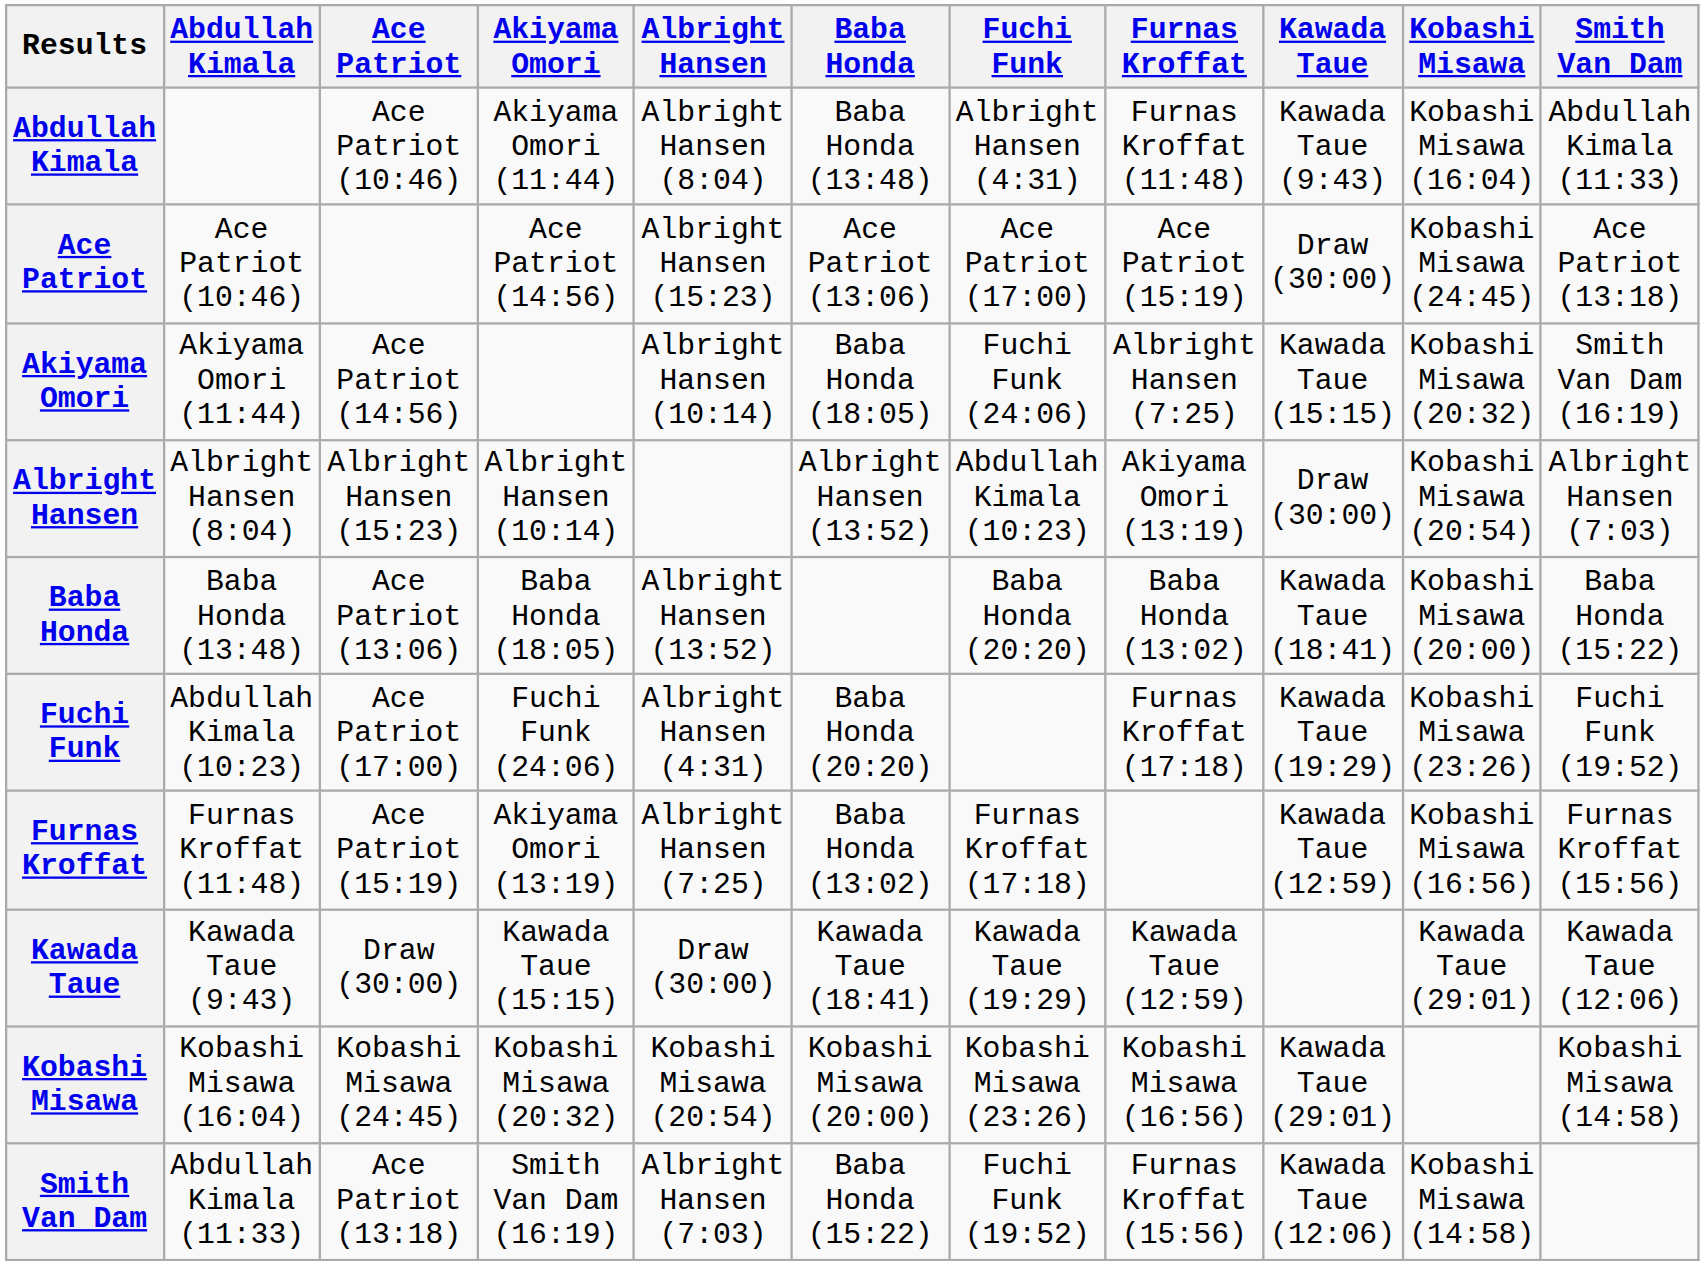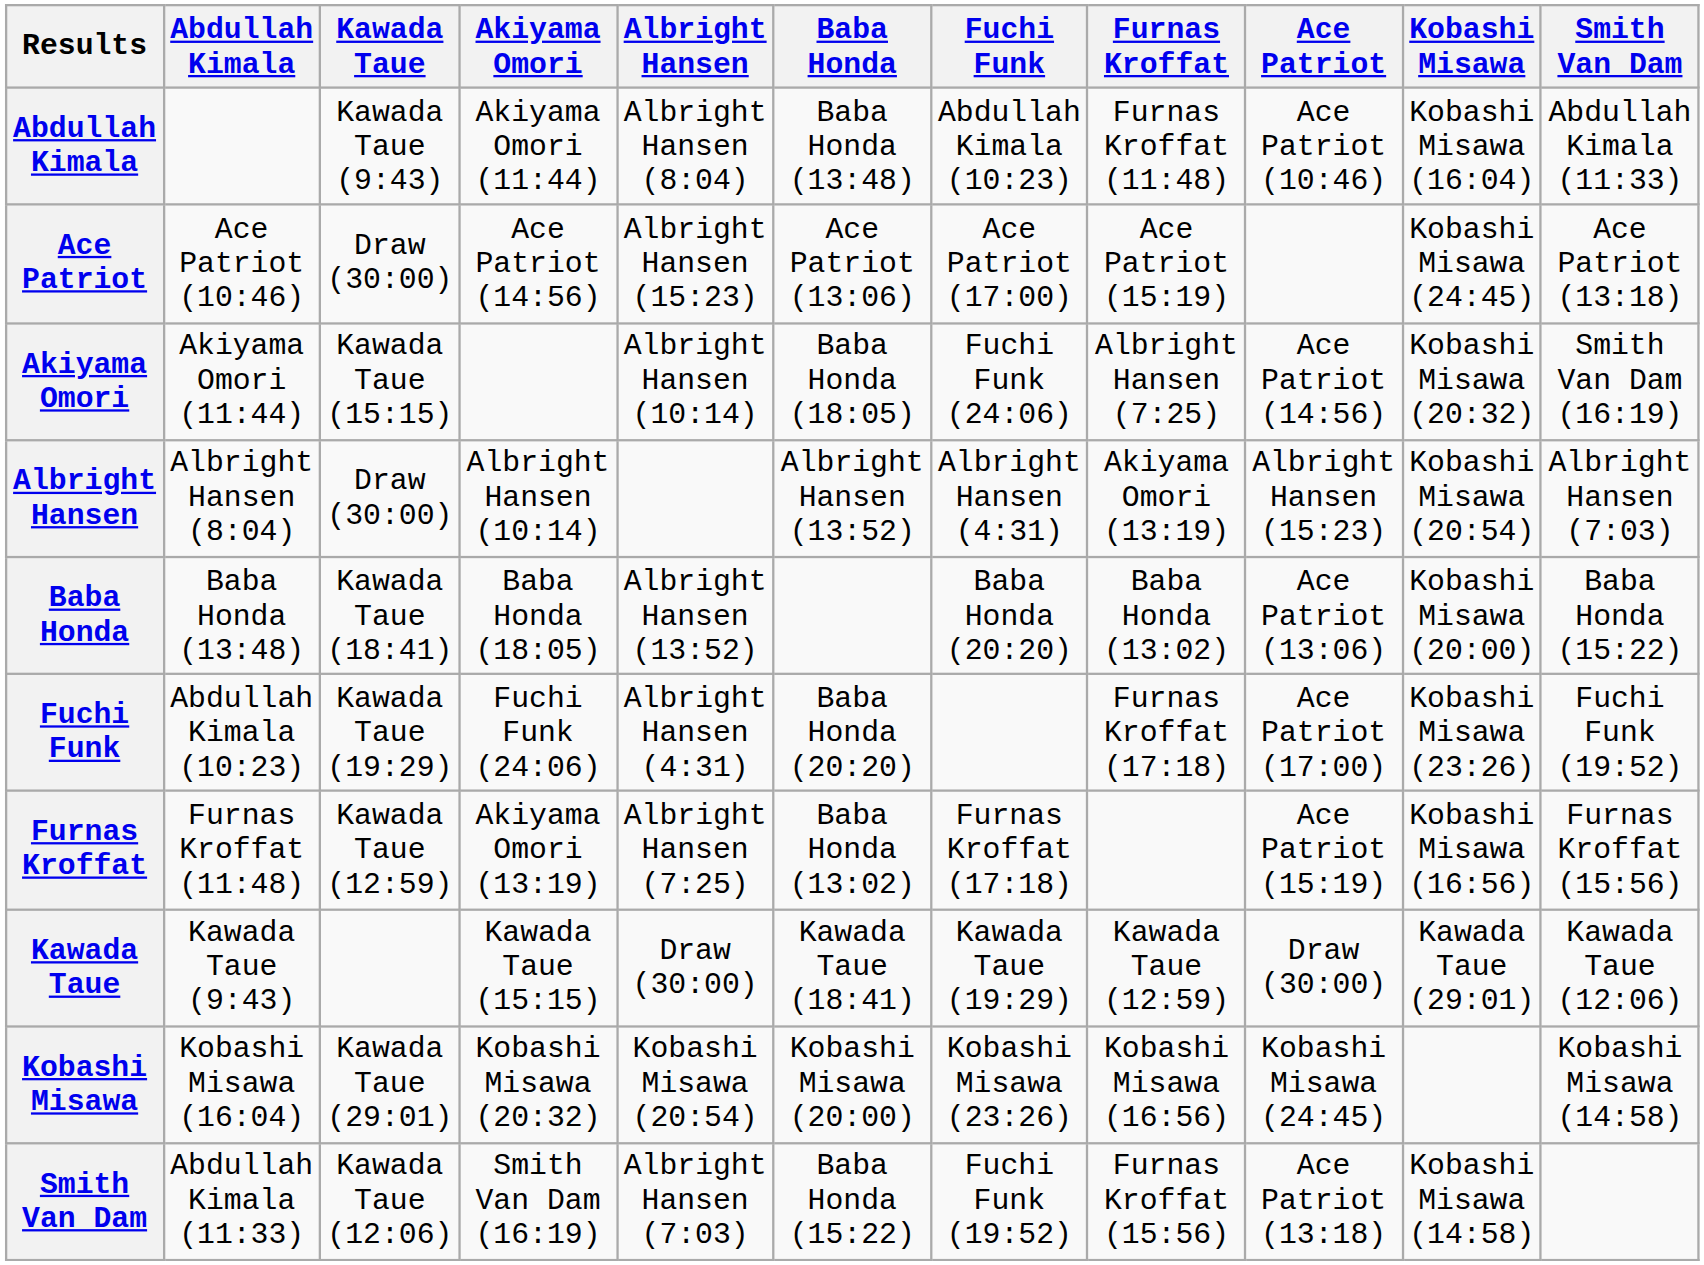columns swapped: (399, 47) <-> (1333, 47)
(1027, 147) Albright Hansen (4:31) -> (1009, 147) Abdullah Kimala (10:23)
(1027, 498) Abdullah Kimala (10:23) -> (1009, 498) Albright Hansen (4:31)
